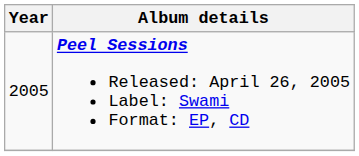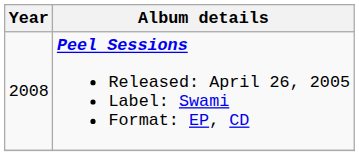(29, 91) 2005 -> (29, 91) 2008
